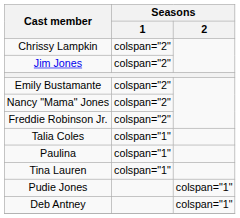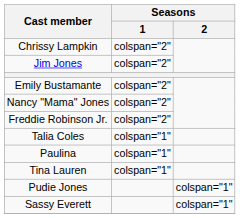+ row: (58, 204)
- row: (58, 204)
